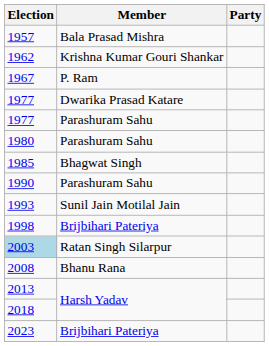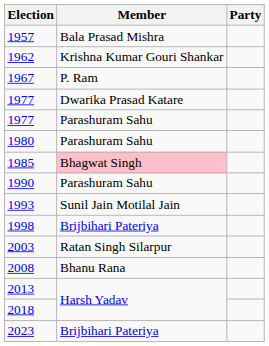(101, 162) no background -> (101, 162) pink background
(21, 246) lightblue background -> (21, 246) no background
